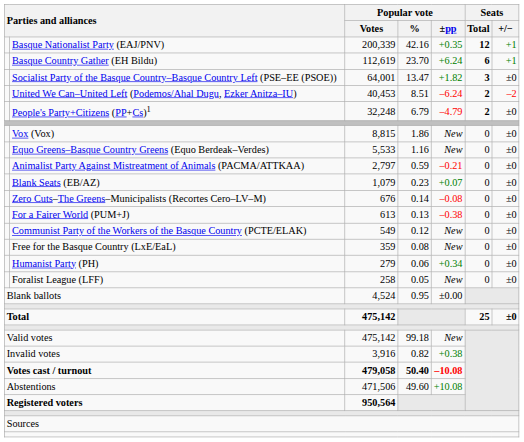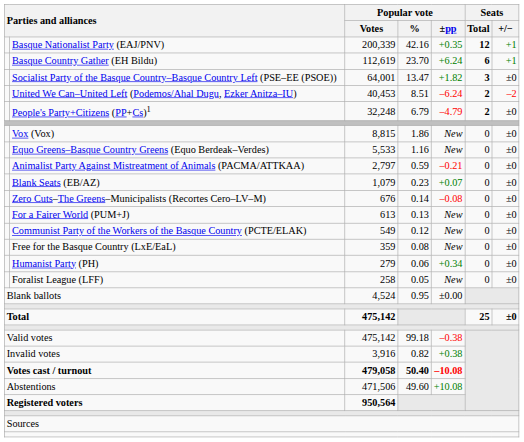(451, 214) –0.38 -> (453, 214) New
(453, 338) New -> (451, 338) –0.38
